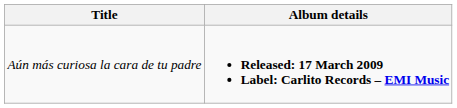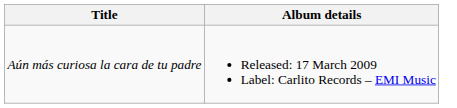(328, 72) bold -> (322, 72) normal
